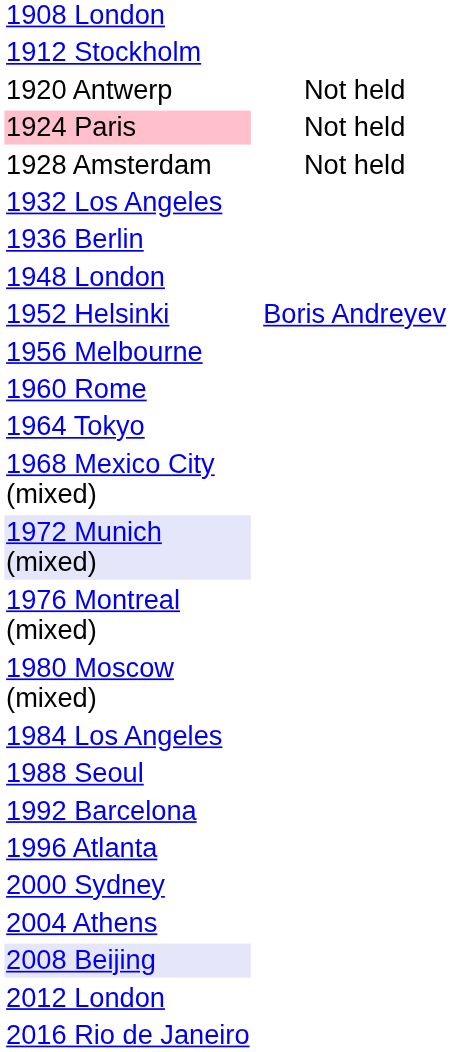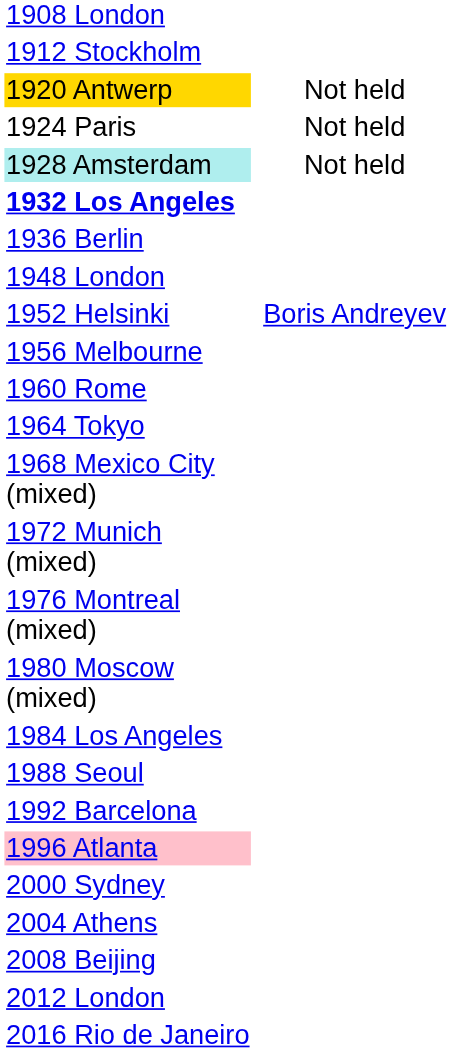(89, 89) no background -> (89, 89) gold background
(71, 127) pink background -> (71, 127) no background
(109, 164) no background -> (109, 164) paleturquoise background
(114, 202) normal -> (120, 202) bold
(84, 547) lavender background -> (84, 547) no background
(82, 848) no background -> (82, 848) pink background
(81, 960) lavender background -> (81, 960) no background
